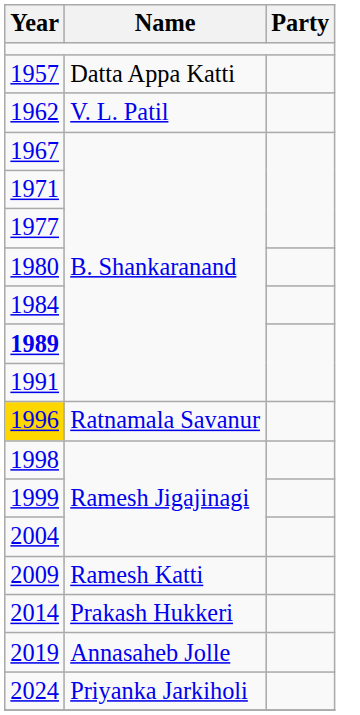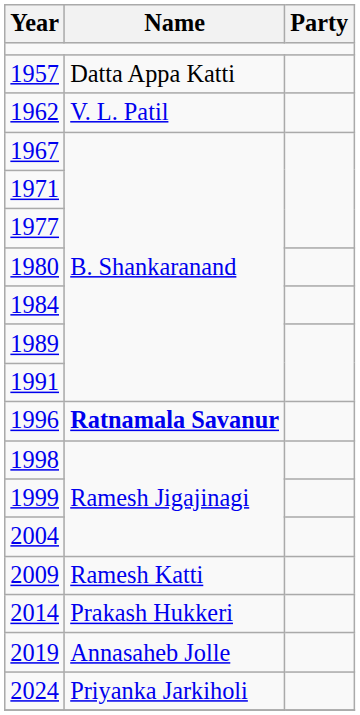(35, 343) bold -> (35, 343) normal
(35, 420) gold background -> (35, 420) no background
(165, 420) normal -> (175, 420) bold
